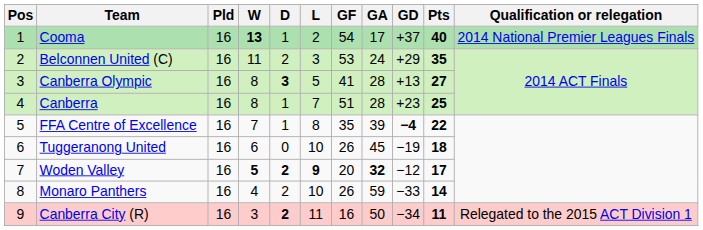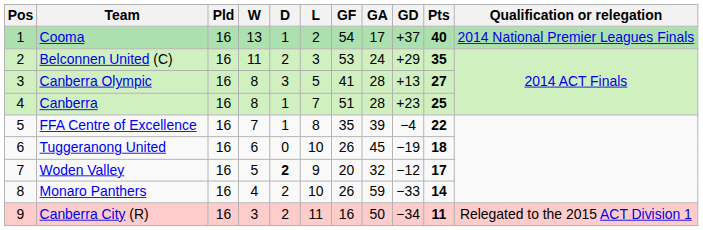(254, 37) bold -> (254, 37) normal
(285, 81) bold -> (285, 81) normal
(408, 125) bold -> (408, 125) normal
(254, 170) bold -> (254, 170) normal
(316, 170) bold -> (316, 170) normal
(377, 170) bold -> (377, 170) normal
(285, 214) bold -> (285, 214) normal
